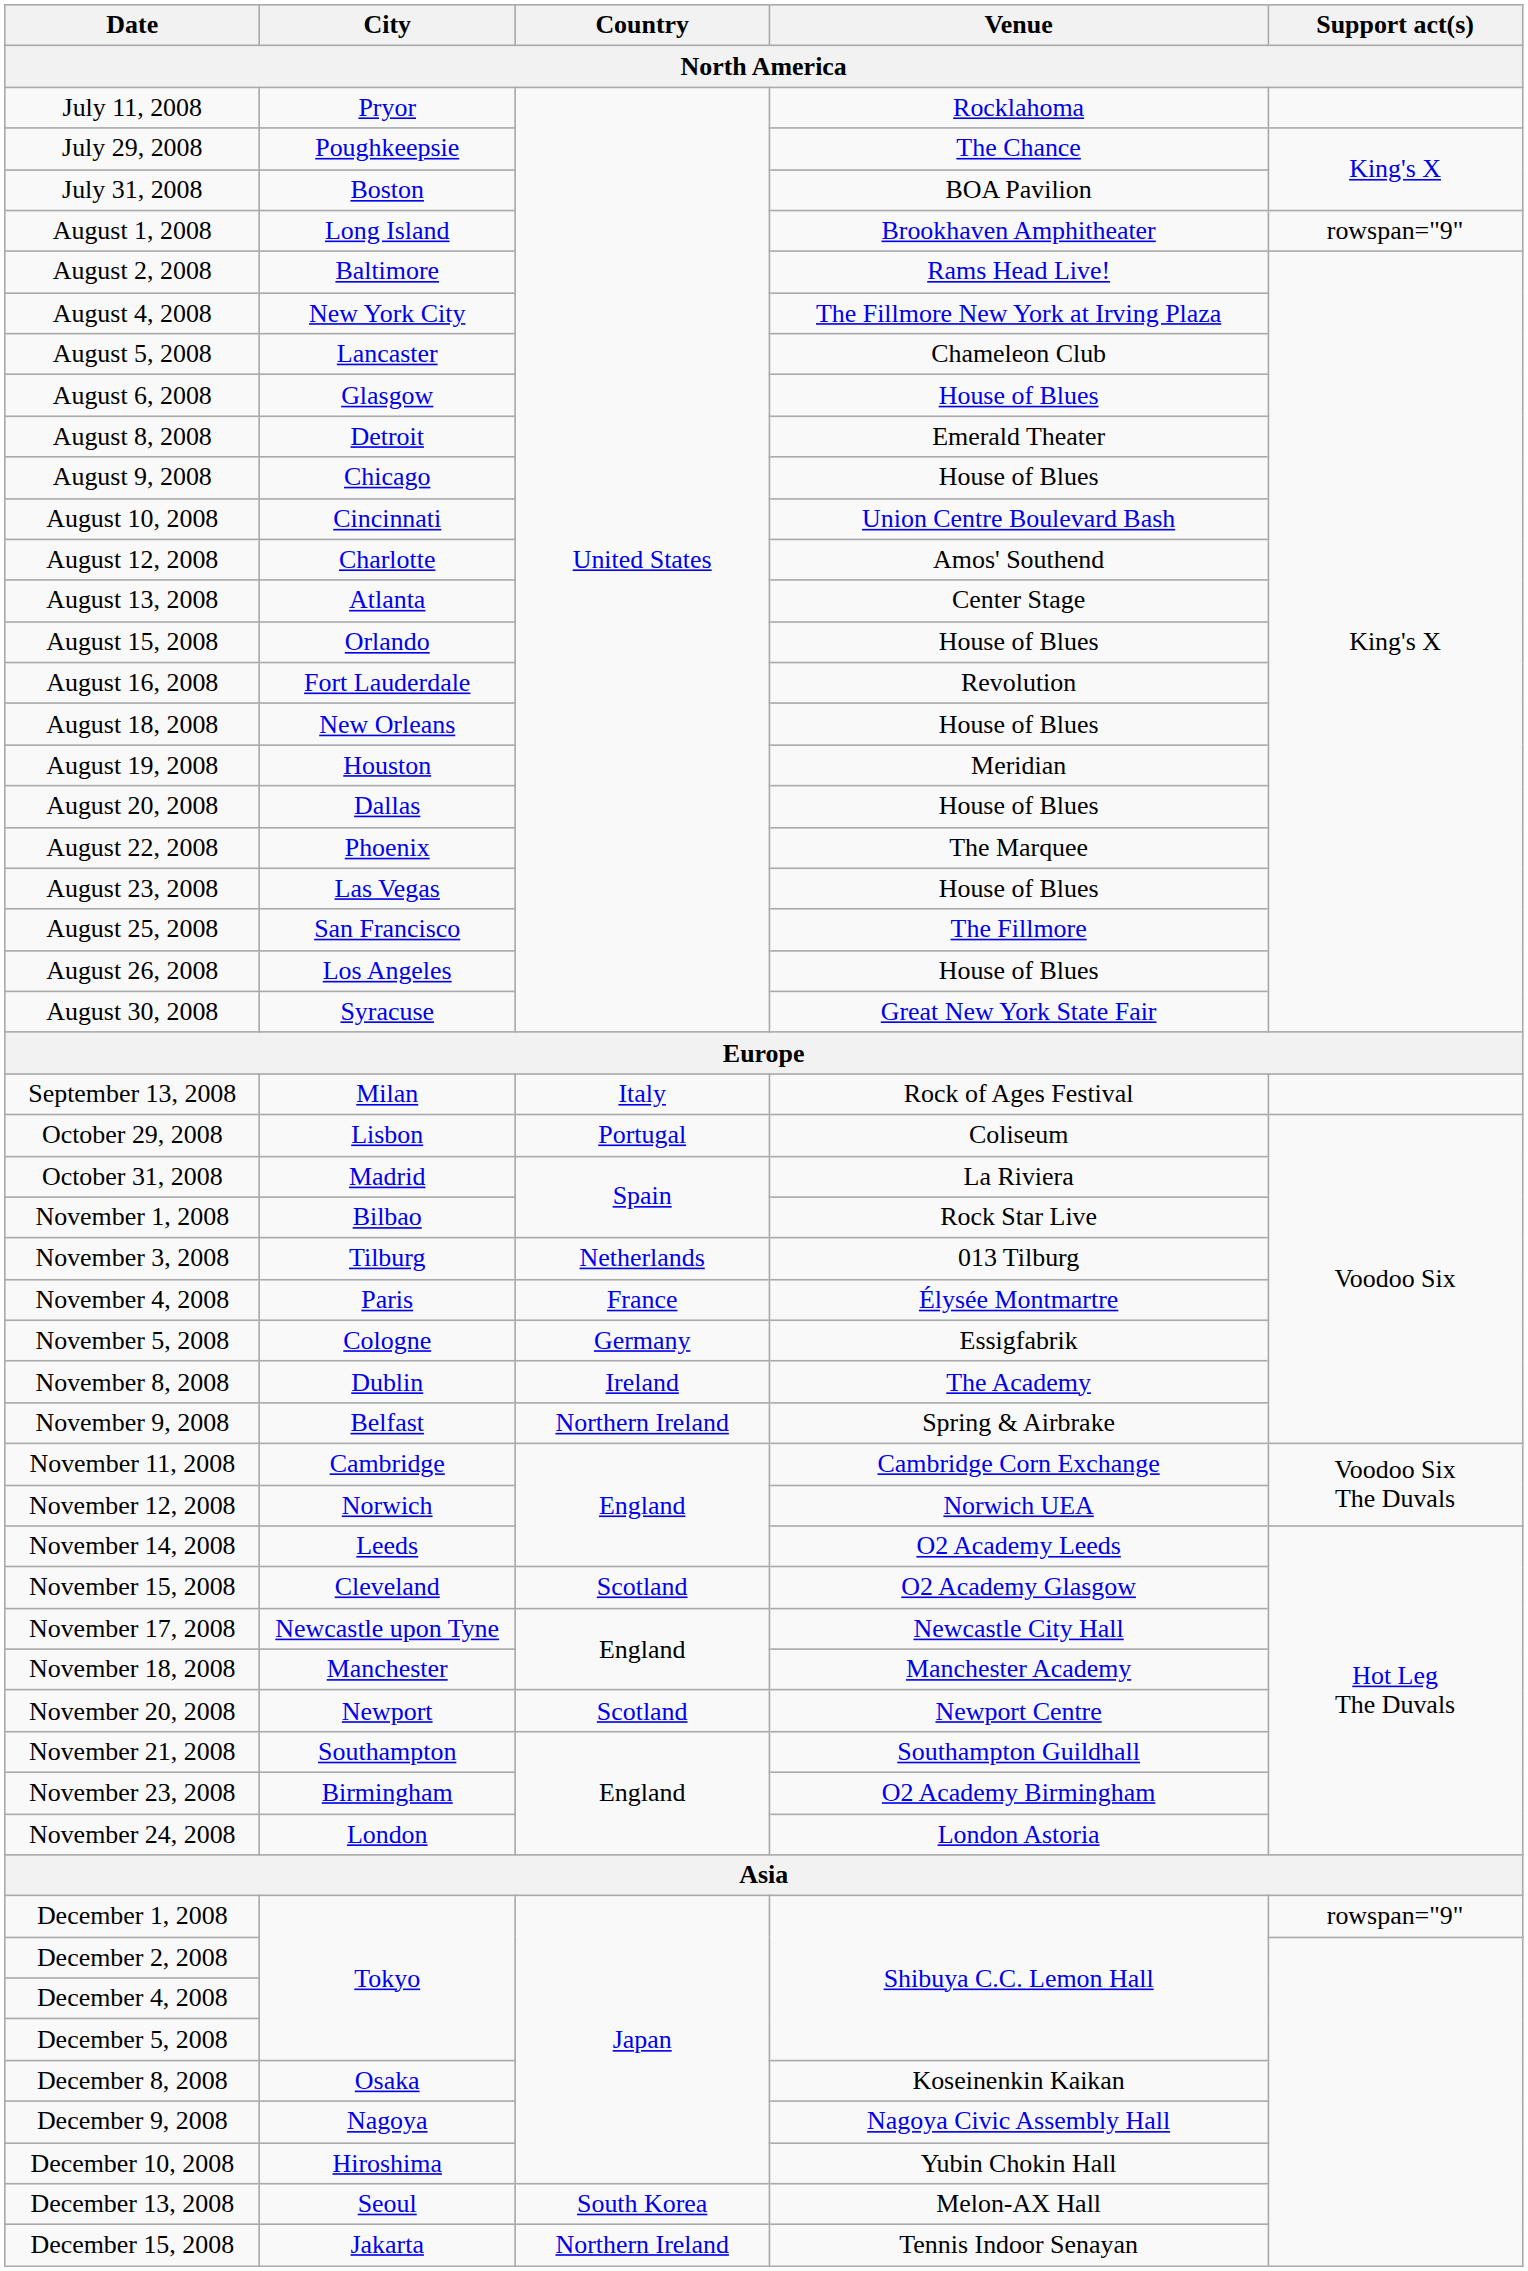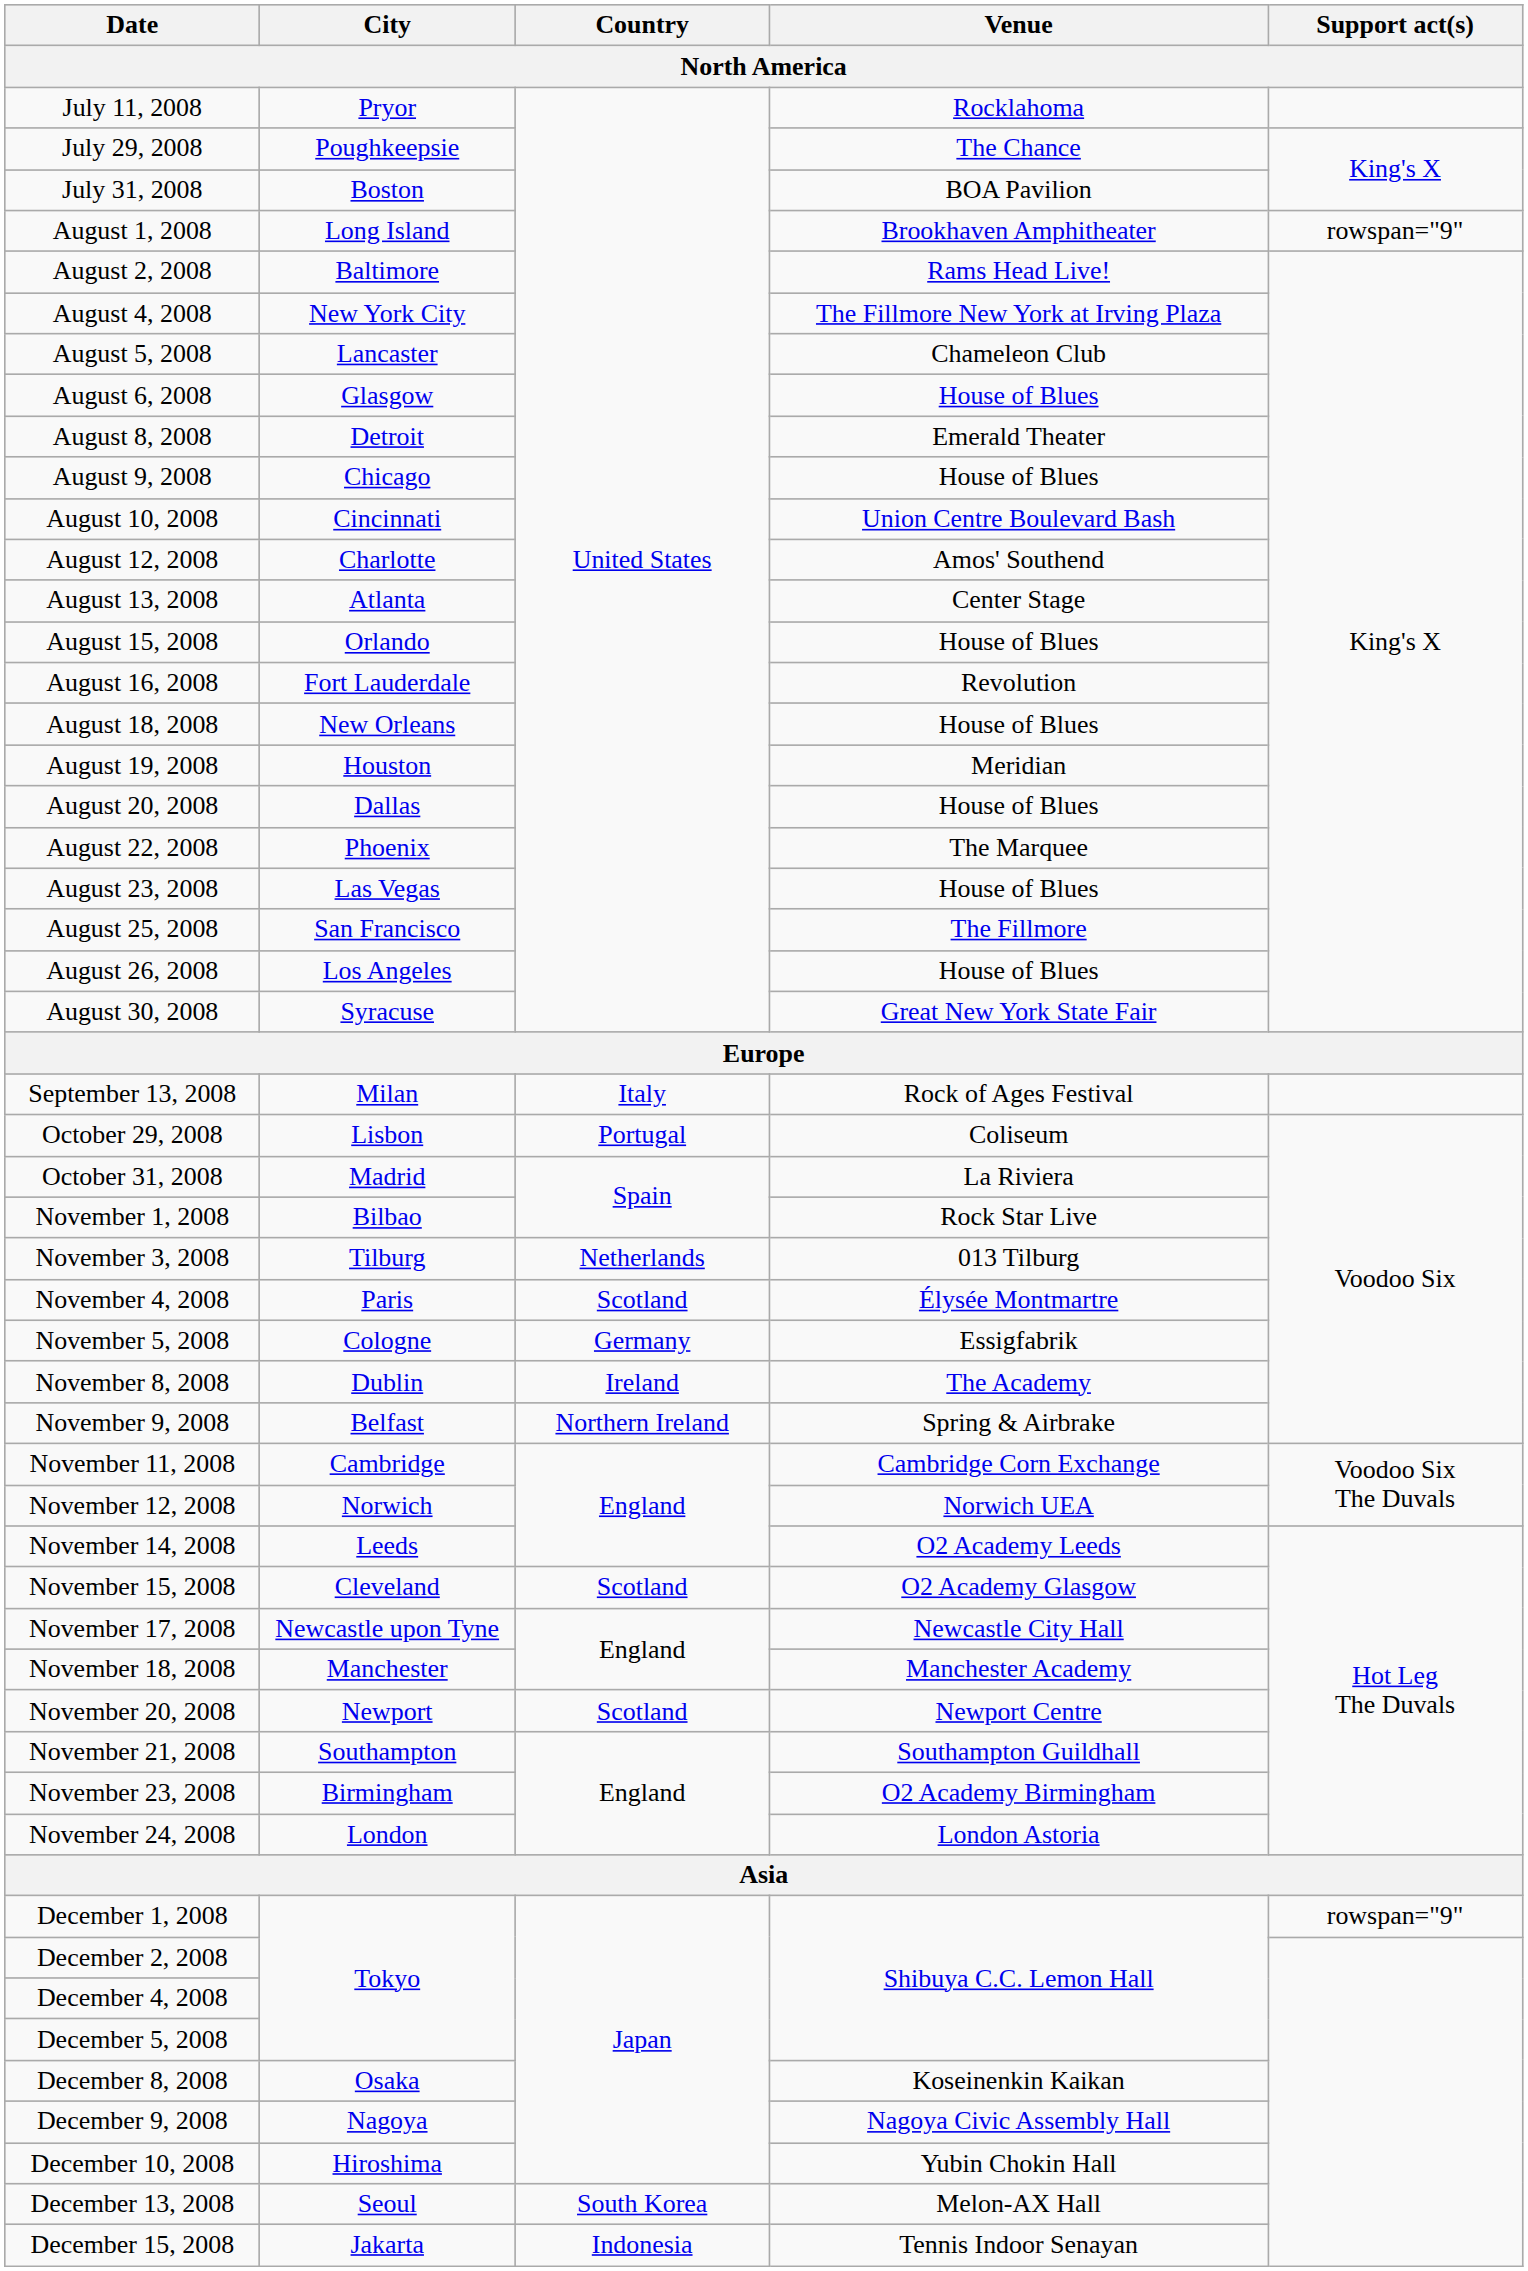(642, 1299) France -> (642, 1299) Scotland
(642, 2244) Northern Ireland -> (642, 2244) Indonesia
